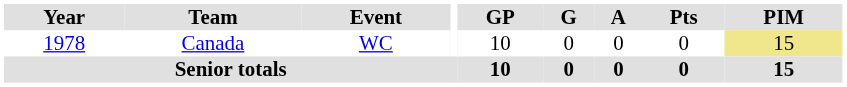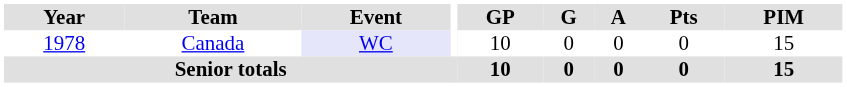(376, 43) no background -> (376, 43) lavender background
(784, 43) khaki background -> (784, 43) no background
